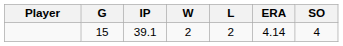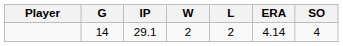(102, 32) 15 -> (102, 32) 14
(145, 32) 39.1 -> (145, 32) 29.1
